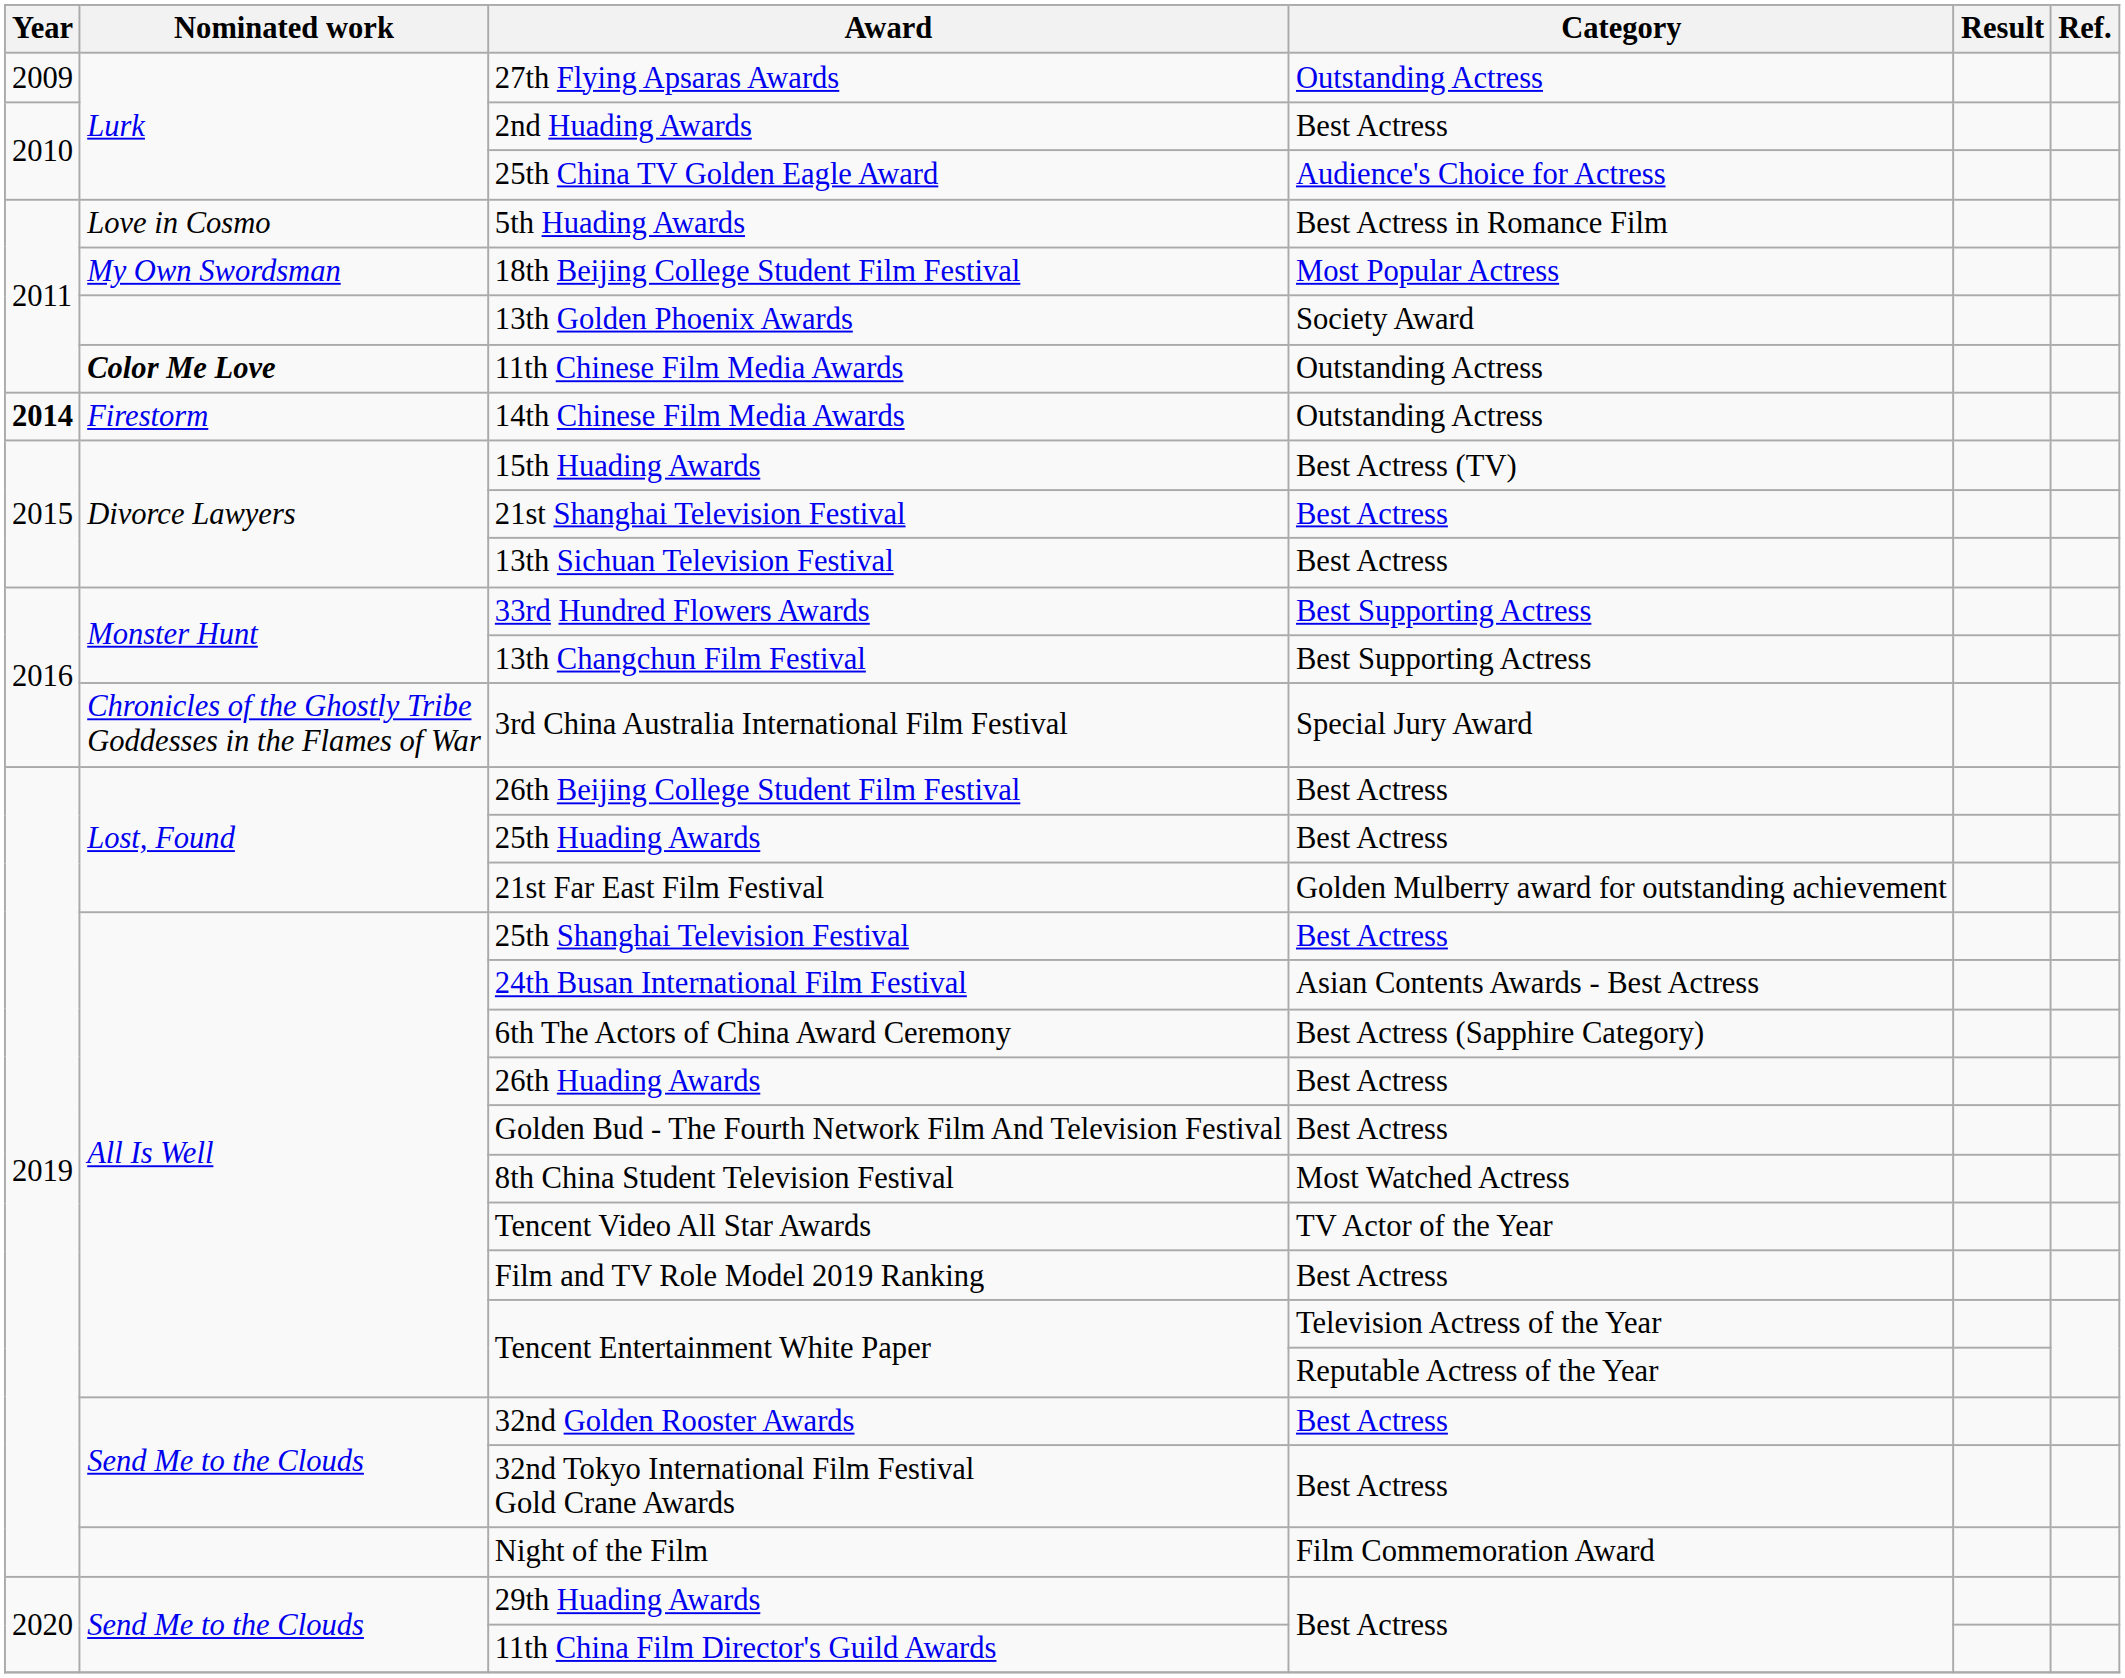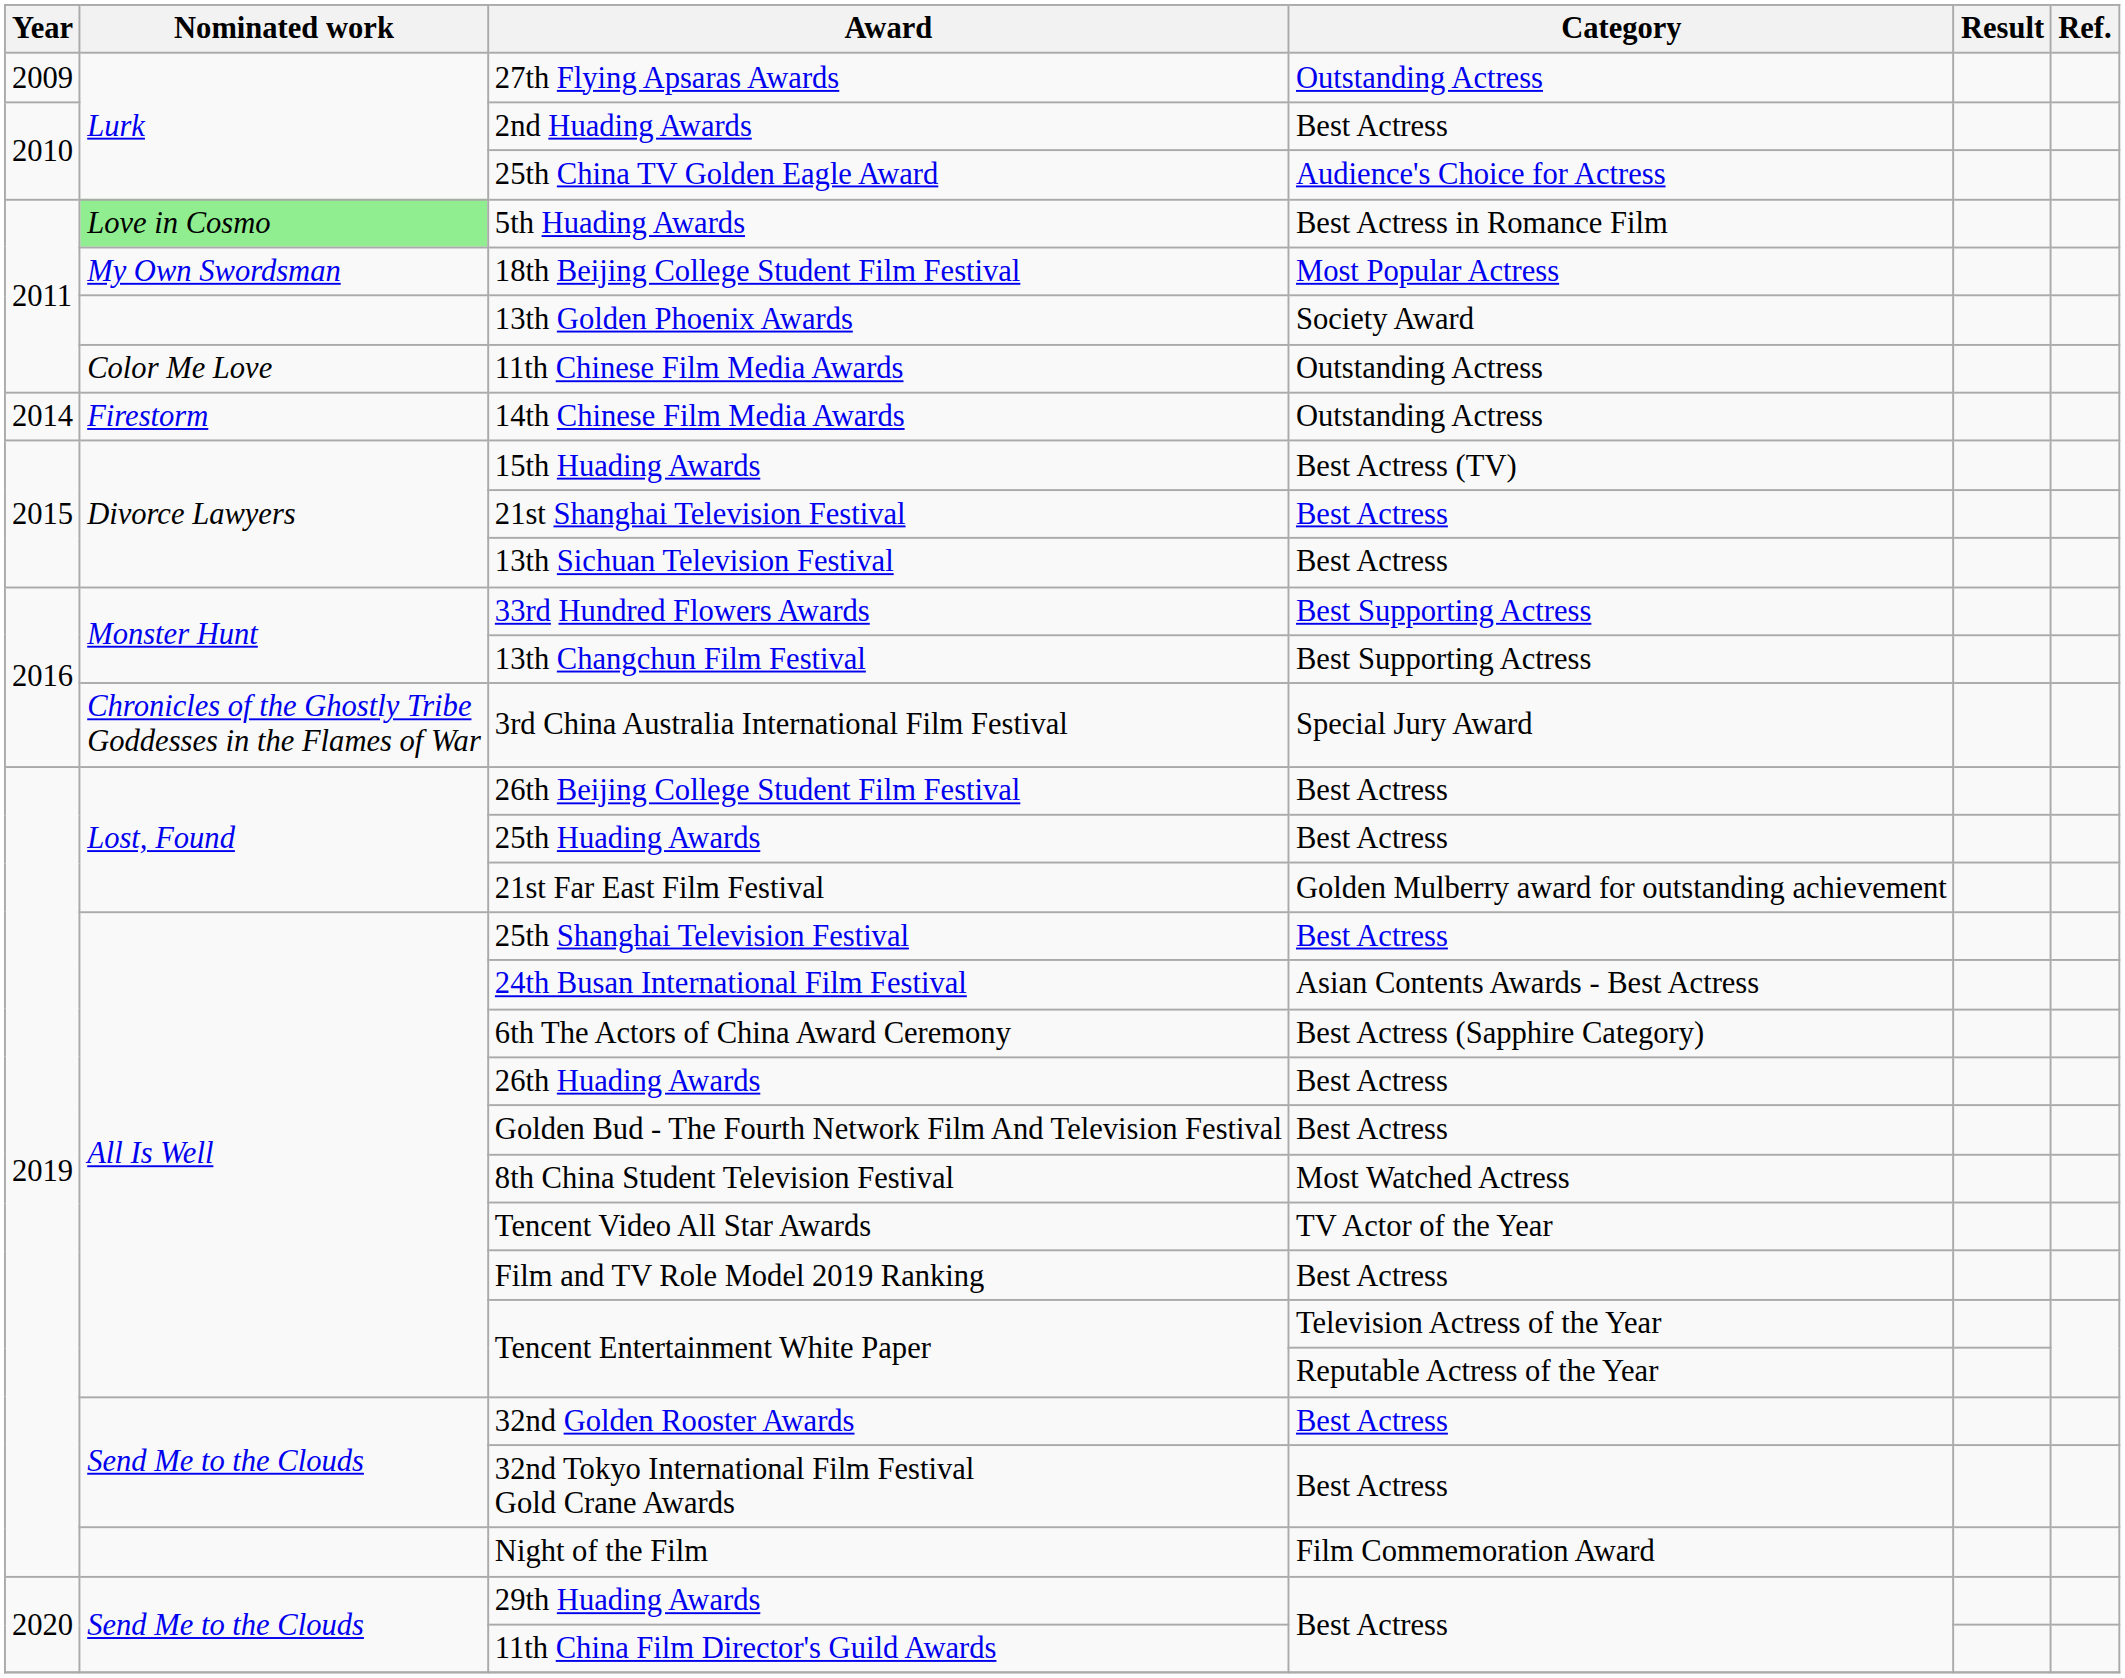(179, 222) no background -> (179, 222) lightgreen background
(181, 367) bold -> (180, 367) normal
(43, 416) bold -> (43, 416) normal
